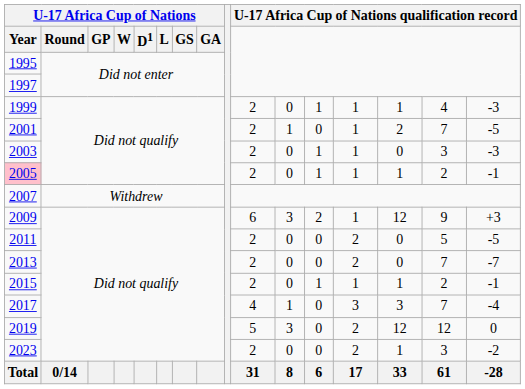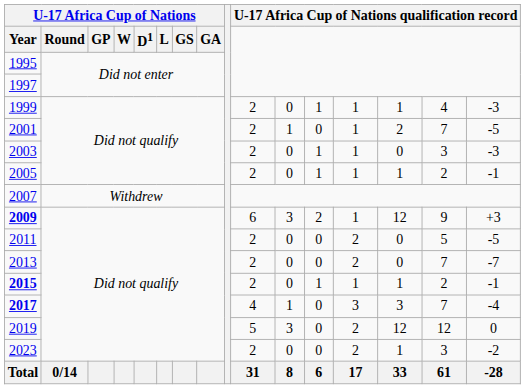(23, 173) pink background -> (23, 173) no background
(23, 217) normal -> (23, 217) bold
(23, 284) normal -> (23, 284) bold
(23, 306) normal -> (23, 306) bold
